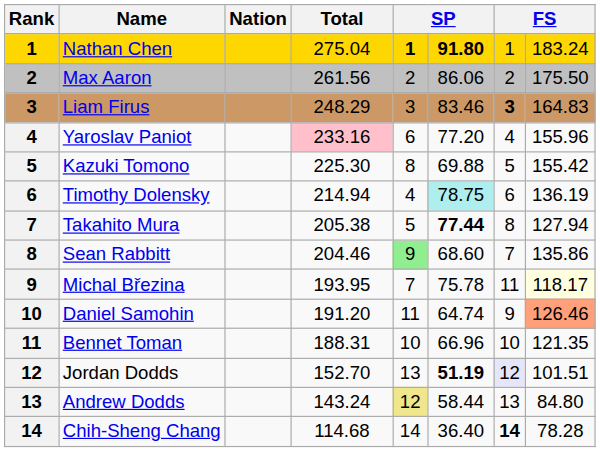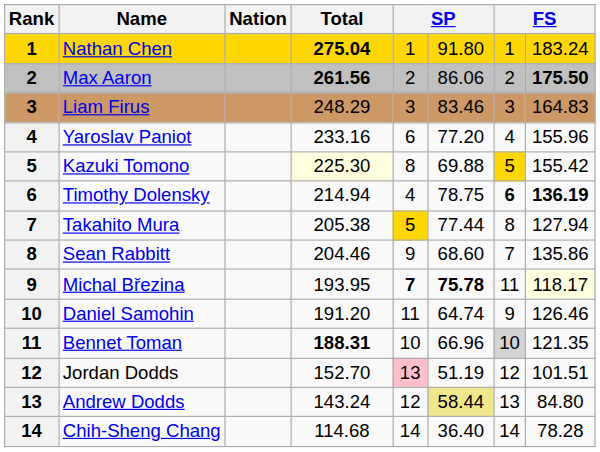(342, 48) normal -> (342, 48) bold
(410, 48) bold -> (410, 48) normal
(461, 48) bold -> (461, 48) normal
(342, 78) normal -> (342, 78) bold
(560, 78) normal -> (560, 78) bold
(510, 107) bold -> (510, 107) normal
(342, 136) pink background -> (342, 136) no background
(342, 166) no background -> (342, 166) lightyellow background
(510, 166) no background -> (510, 166) gold background
(461, 195) paleturquoise background -> (461, 195) no background
(510, 195) normal -> (510, 195) bold
(560, 195) normal -> (560, 195) bold
(410, 225) no background -> (410, 225) gold background
(461, 225) bold -> (461, 225) normal
(410, 254) lightgreen background -> (410, 254) no background
(410, 284) normal -> (410, 284) bold
(461, 284) normal -> (461, 284) bold
(560, 313) lightsalmon background -> (560, 313) no background
(342, 343) normal -> (342, 343) bold
(510, 343) no background -> (510, 343) lightgrey background
(410, 372) no background -> (410, 372) pink background
(461, 372) bold -> (461, 372) normal
(510, 372) lavender background -> (510, 372) no background
(410, 401) khaki background -> (410, 401) no background
(461, 401) no background -> (461, 401) khaki background
(510, 431) bold -> (510, 431) normal
